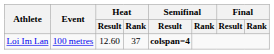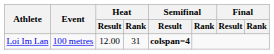(110, 42) 12.60 -> (110, 42) 12.00
(136, 42) 37 -> (136, 42) 31
